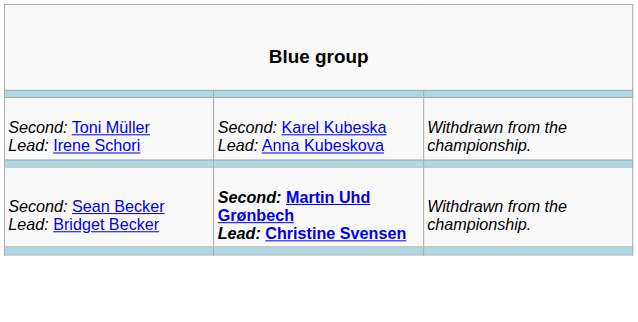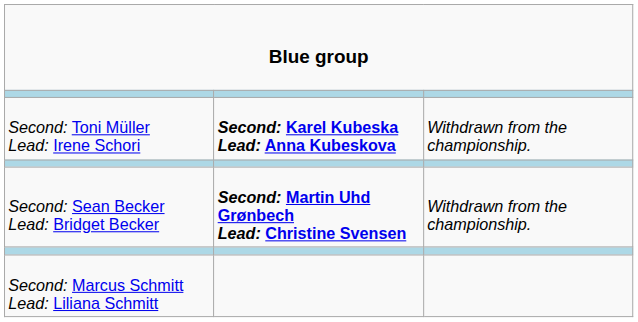(302, 137) normal -> (308, 137) bold
+ row: (96, 294)
